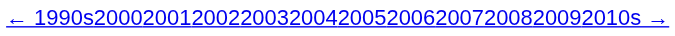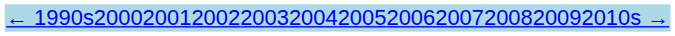(338, 17) no background -> (338, 17) lightblue background
